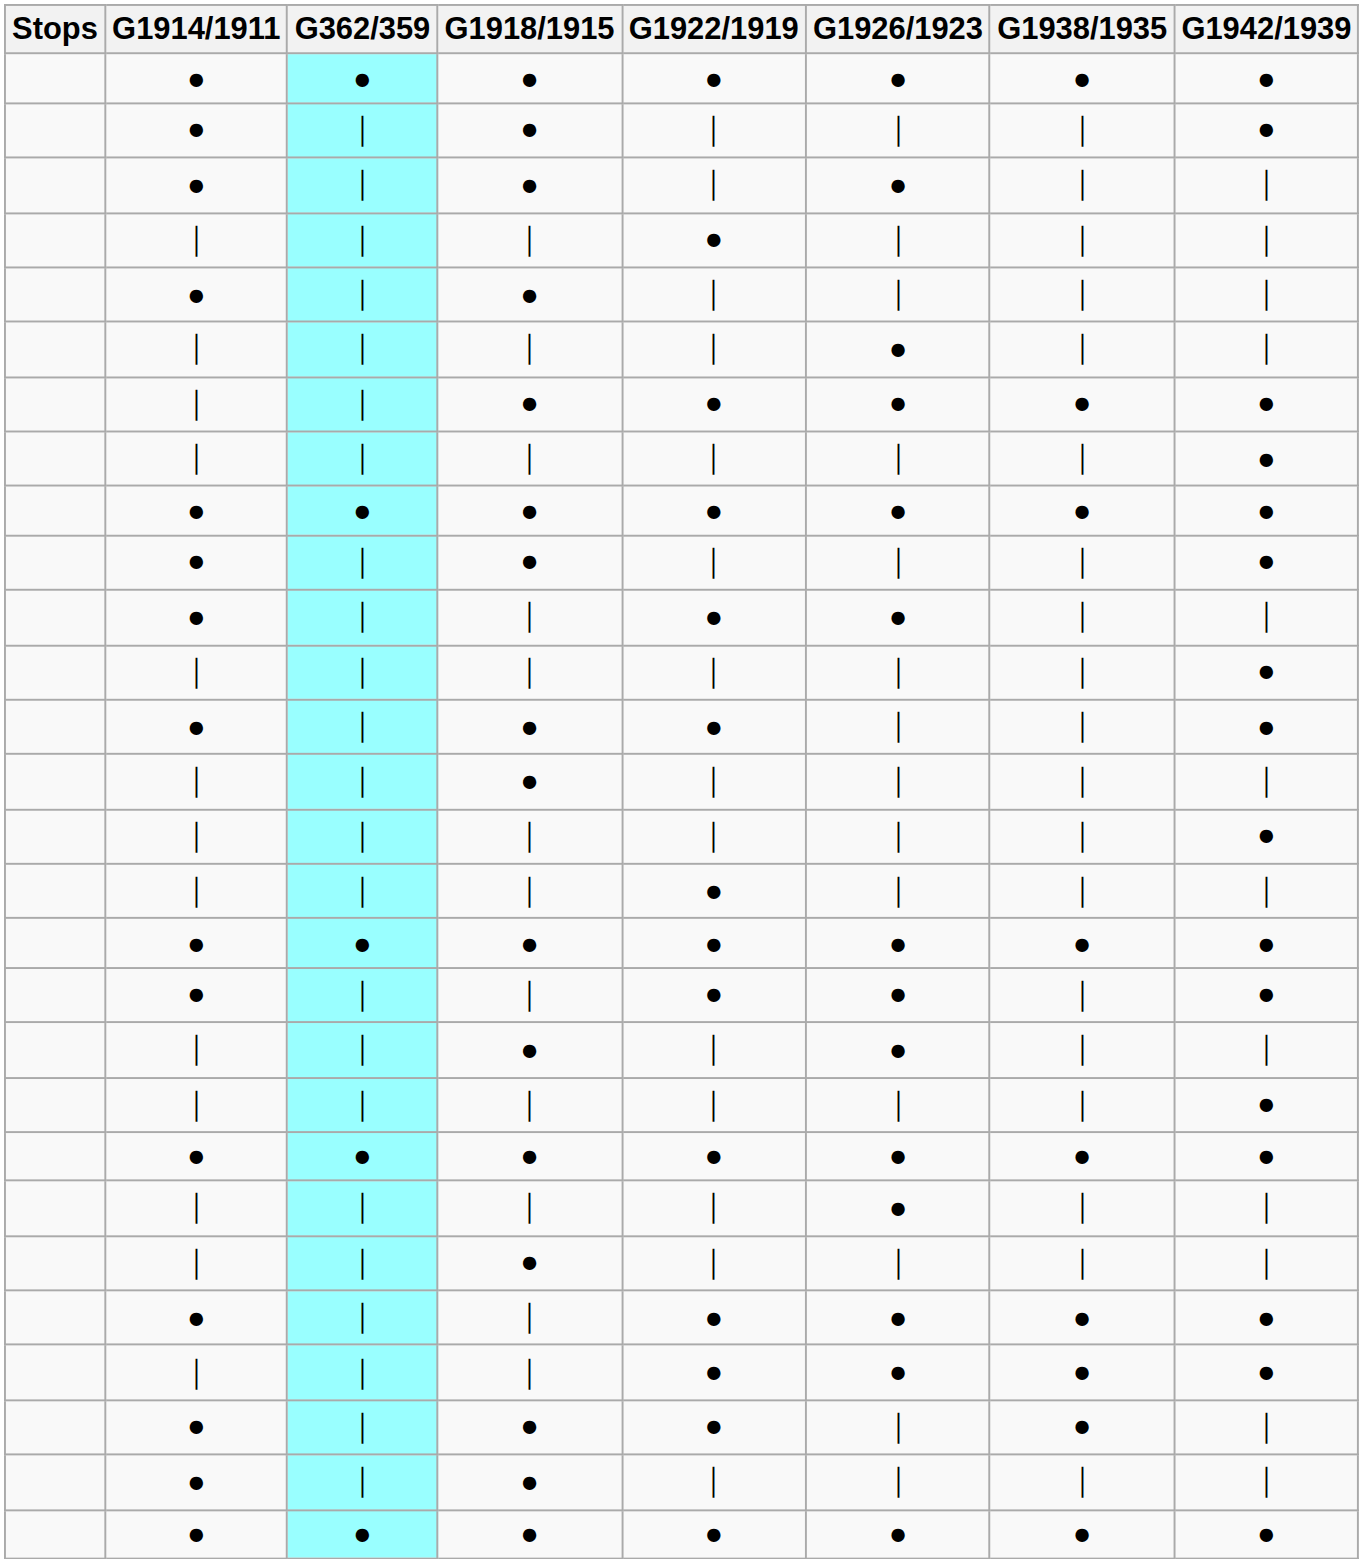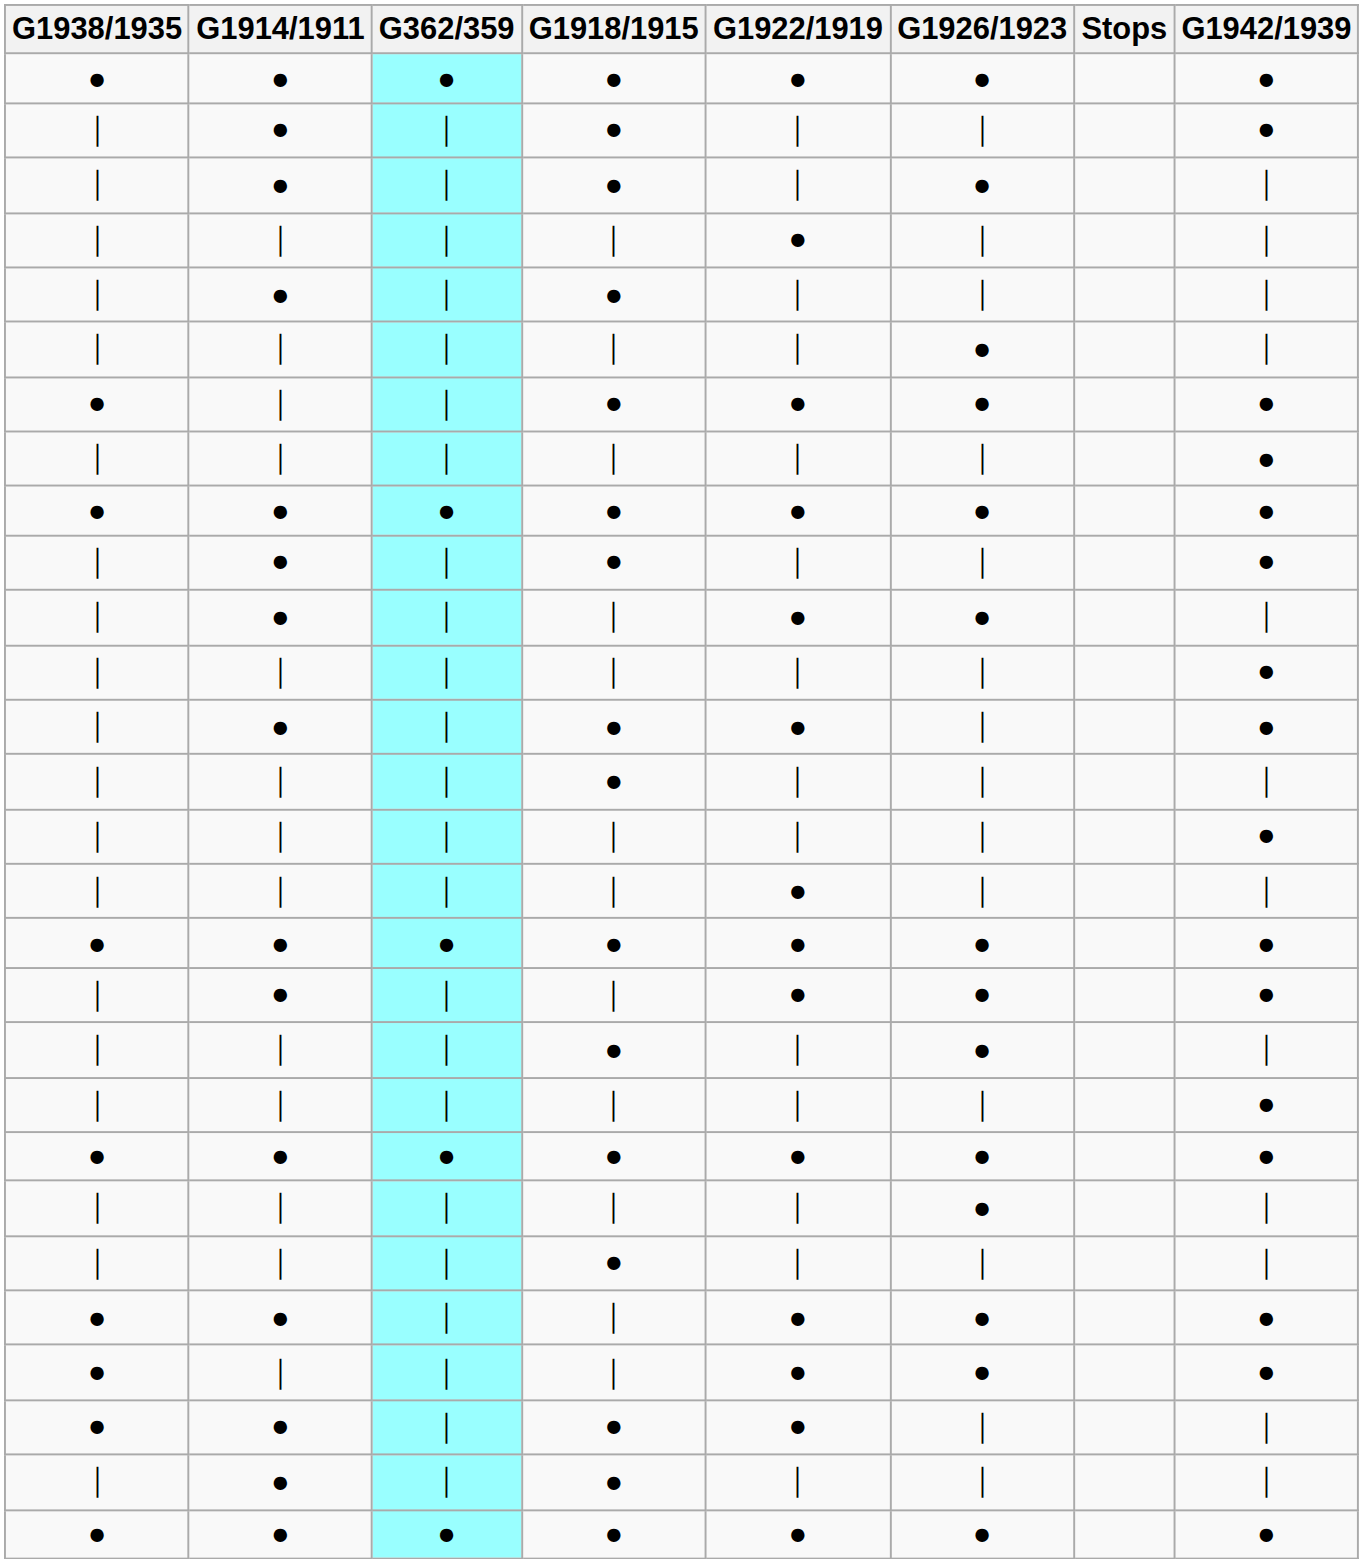columns swapped: (55, 28) <-> (1082, 28)
